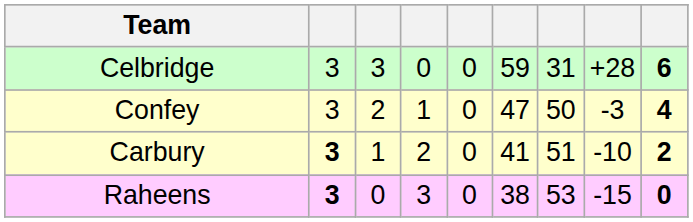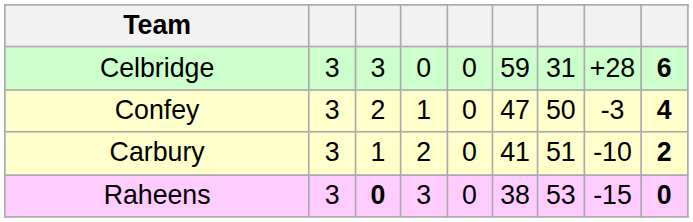(332, 152) bold -> (332, 152) normal
(332, 195) bold -> (332, 195) normal
(378, 195) normal -> (378, 195) bold
